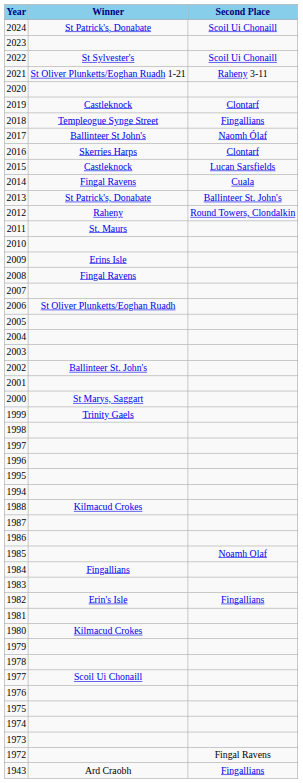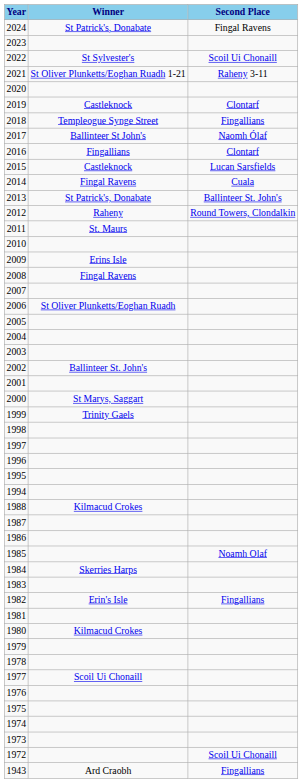(243, 27) Scoil Ui Chonaill -> (243, 27) Fingal Ravens
(108, 151) Skerries Harps -> (108, 151) Fingallians
(108, 569) Fingallians -> (108, 569) Skerries Harps
(243, 755) Fingal Ravens -> (243, 755) Scoil Ui Chonaill
